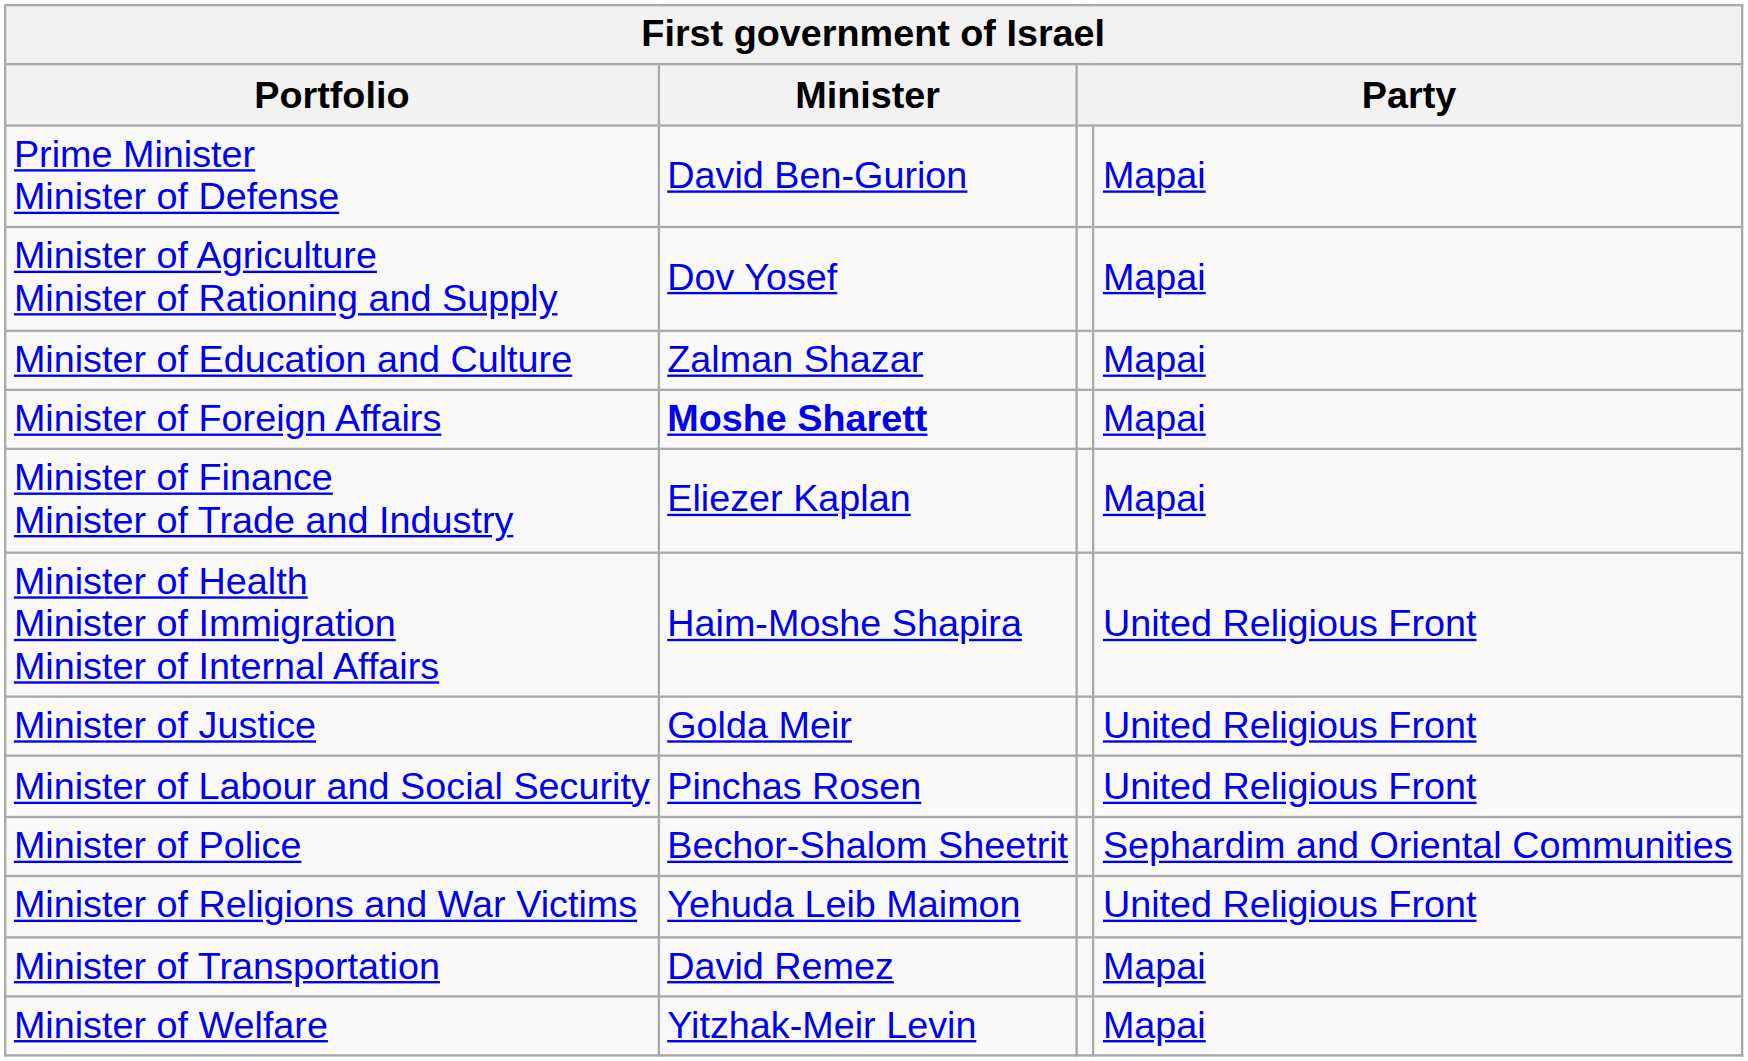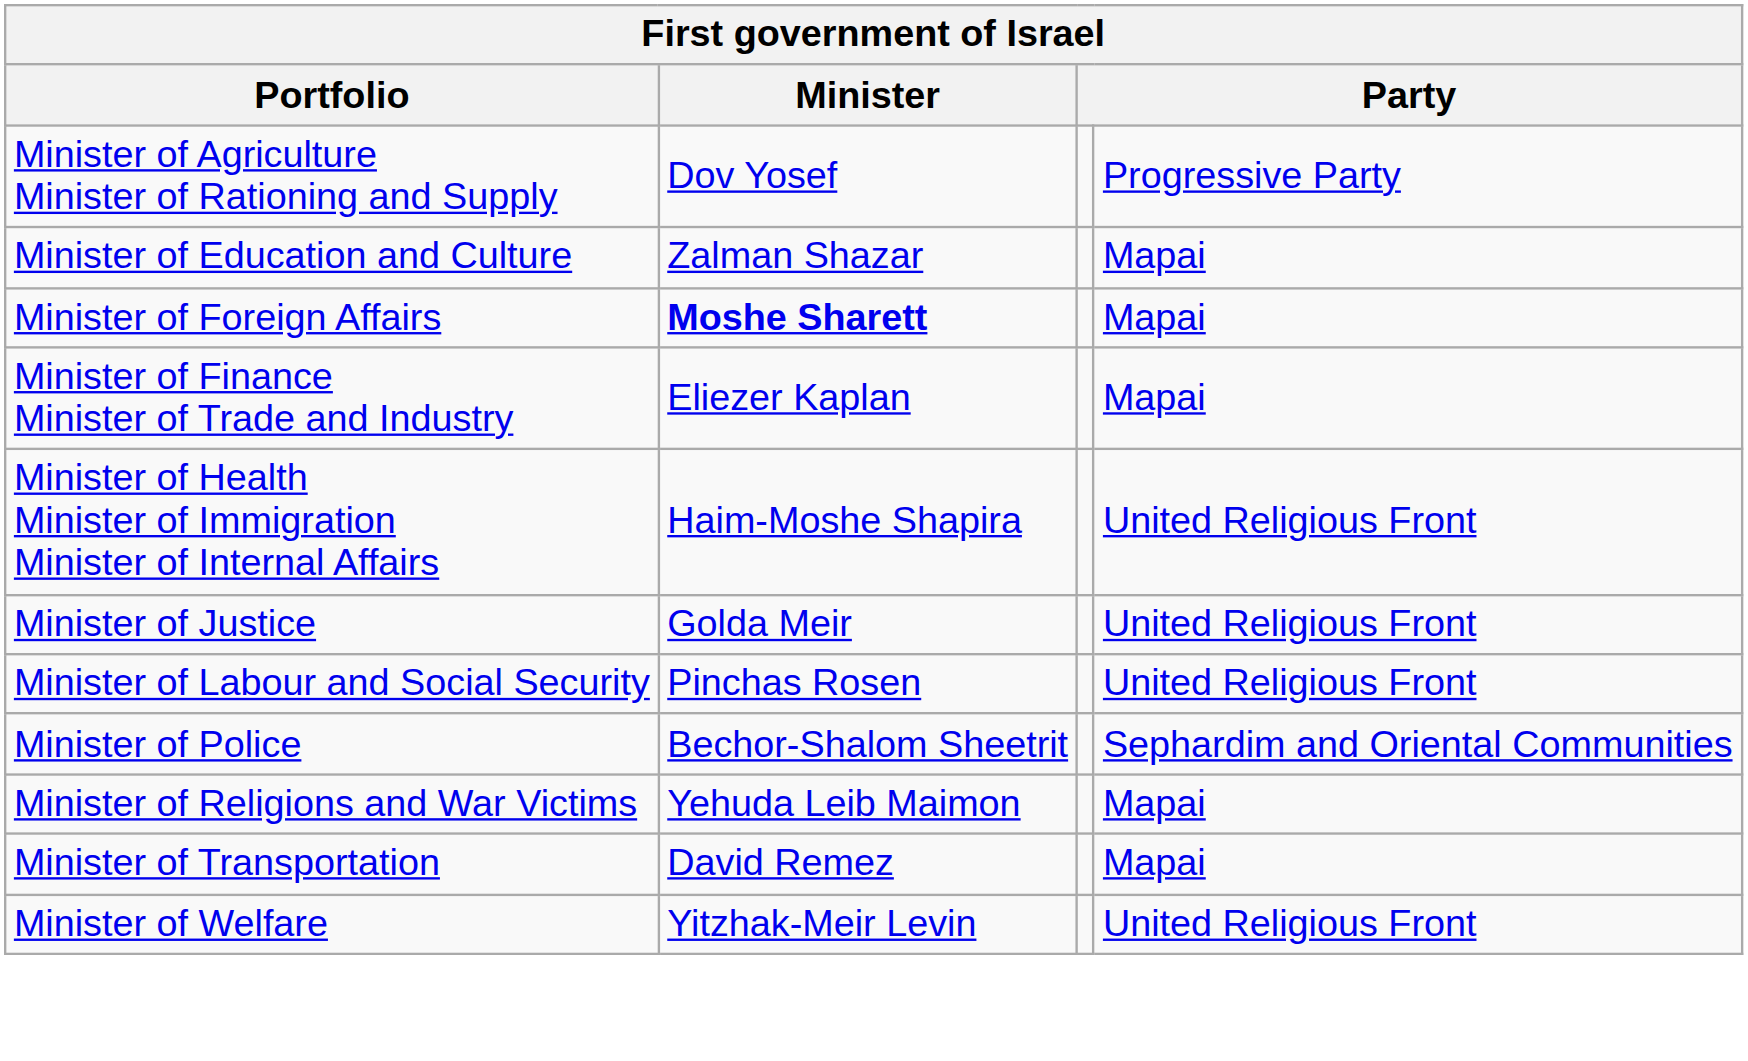- row: (177, 175)
(1154, 277) Mapai -> (1252, 175) Progressive Party
(1290, 905) United Religious Front -> (1154, 803) Mapai
(1154, 1025) Mapai -> (1290, 922) United Religious Front
